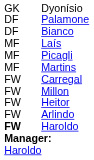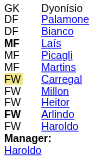(12, 43) normal -> (12, 43) bold
(12, 79) no background -> (12, 79) khaki background
(12, 114) normal -> (12, 114) bold
(12, 126) bold -> (12, 126) normal
